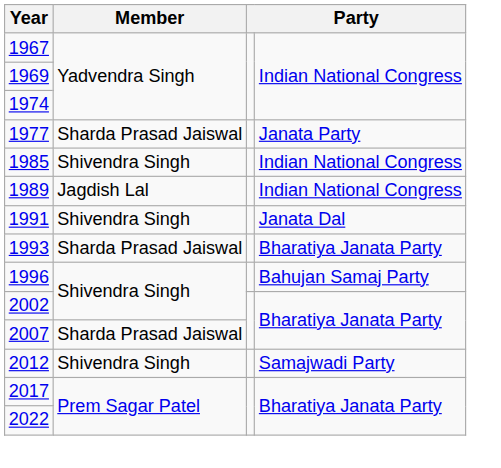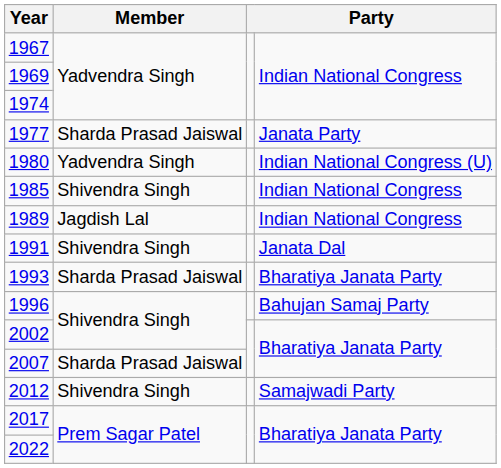+ row: (29, 162)
